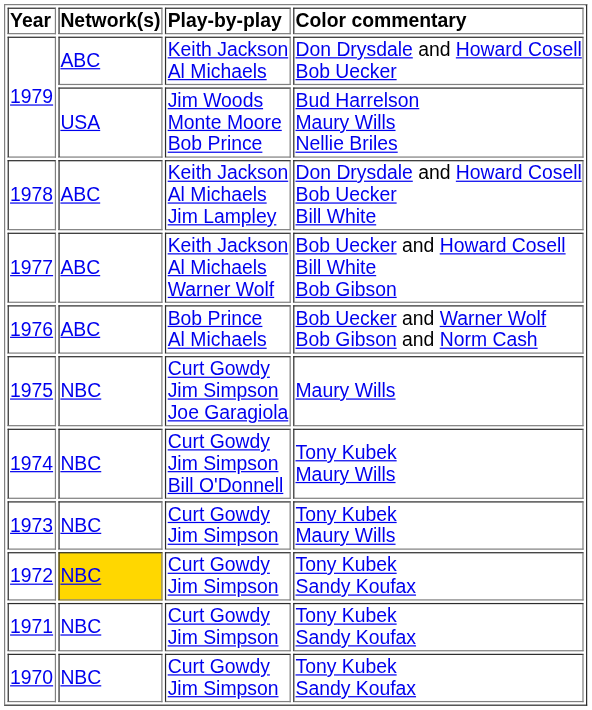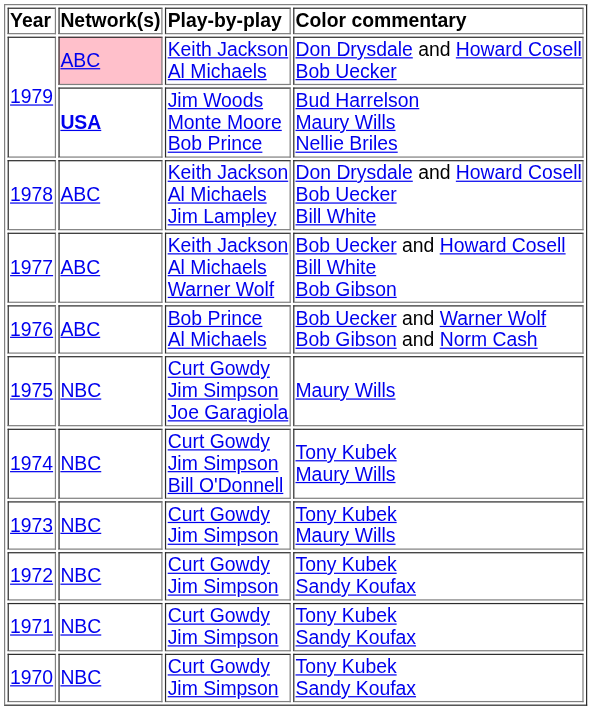(80, 60) no background -> (80, 60) pink background
(80, 122) normal -> (81, 122) bold
(81, 576) gold background -> (81, 576) no background
